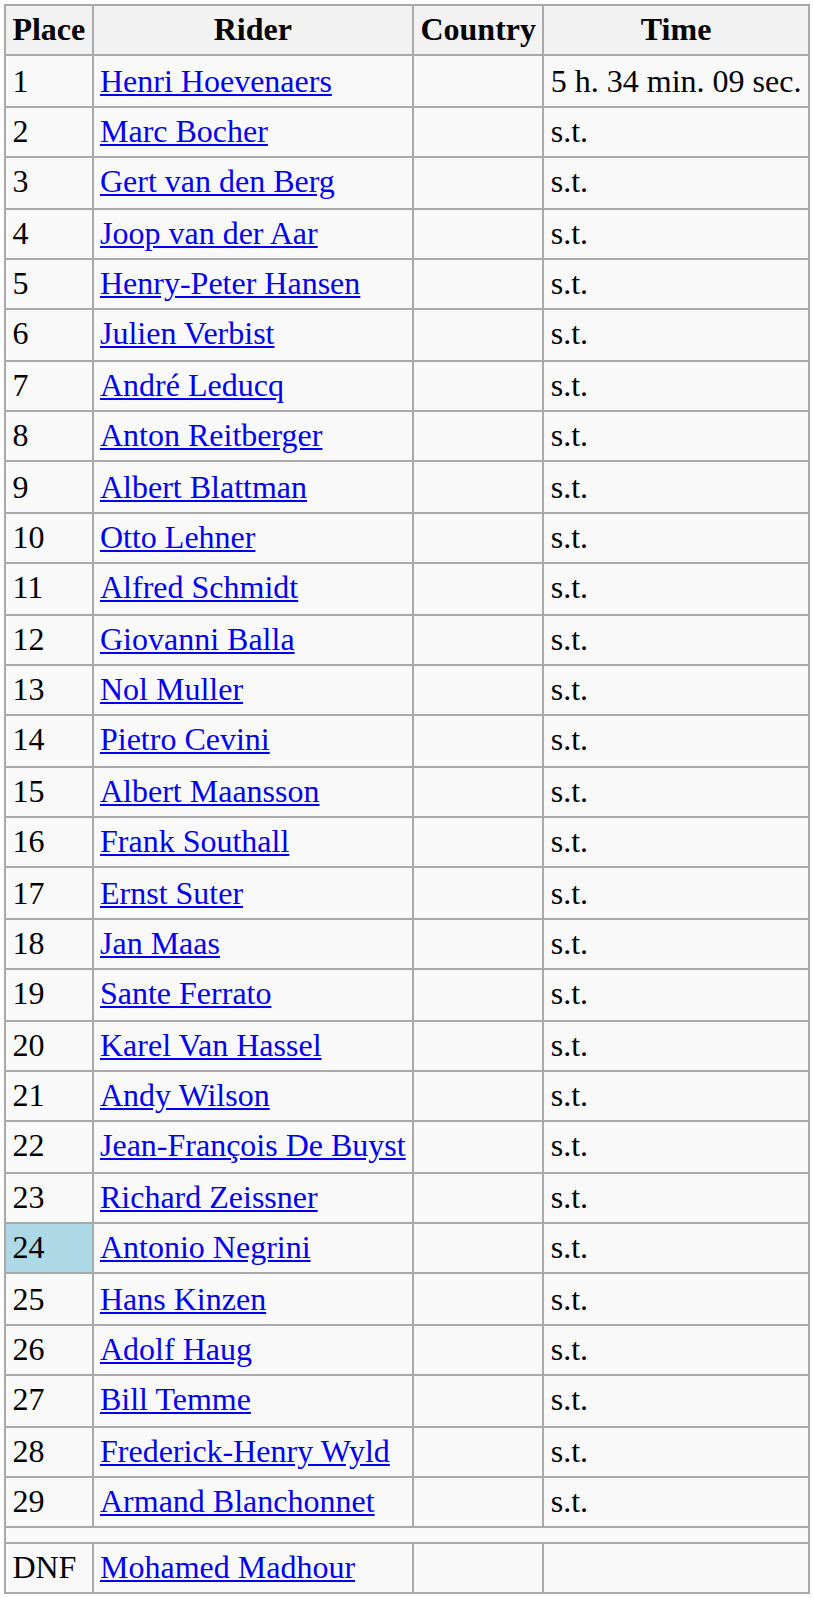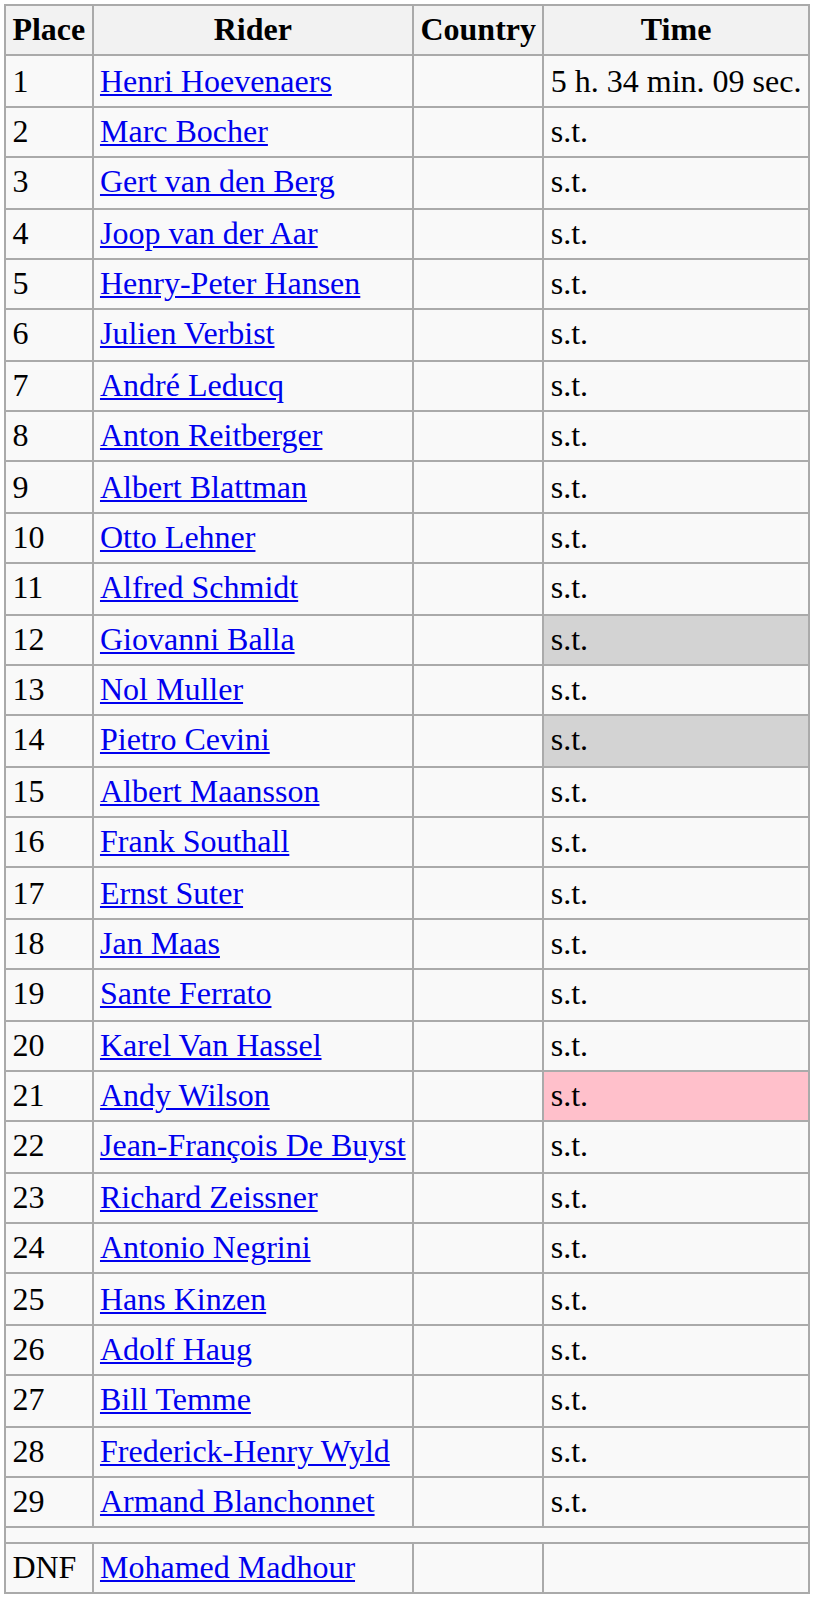(569, 638) no background -> (569, 638) lightgrey background
(569, 740) no background -> (569, 740) lightgrey background
(569, 1095) no background -> (569, 1095) pink background
(28, 1247) lightblue background -> (28, 1247) no background
